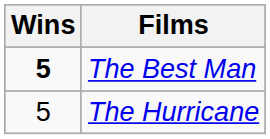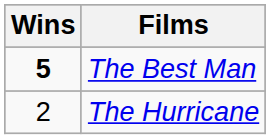(43, 111) 5 -> (43, 111) 2
